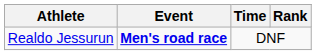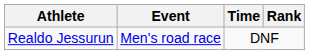(174, 38) bold -> (171, 38) normal
